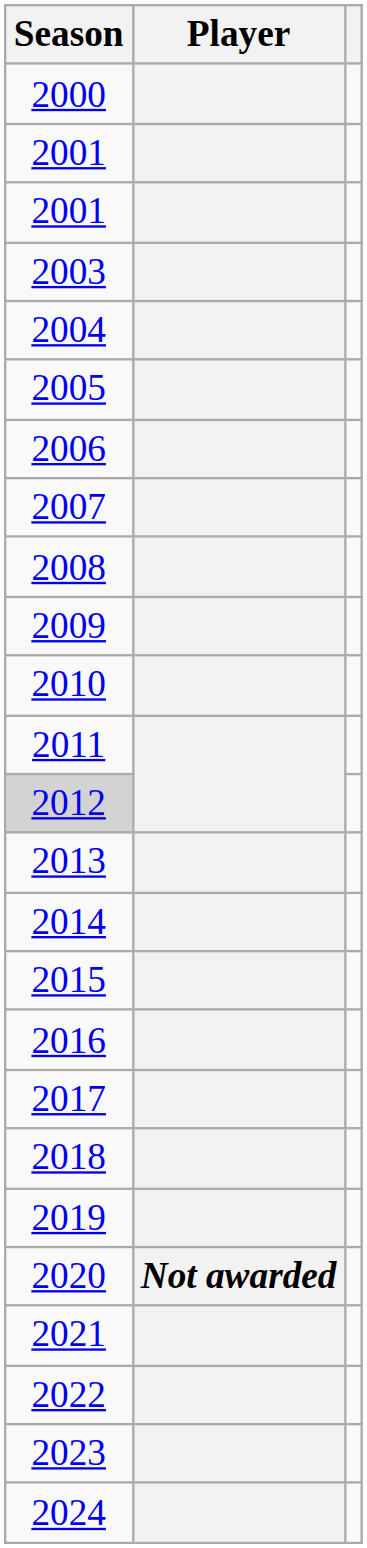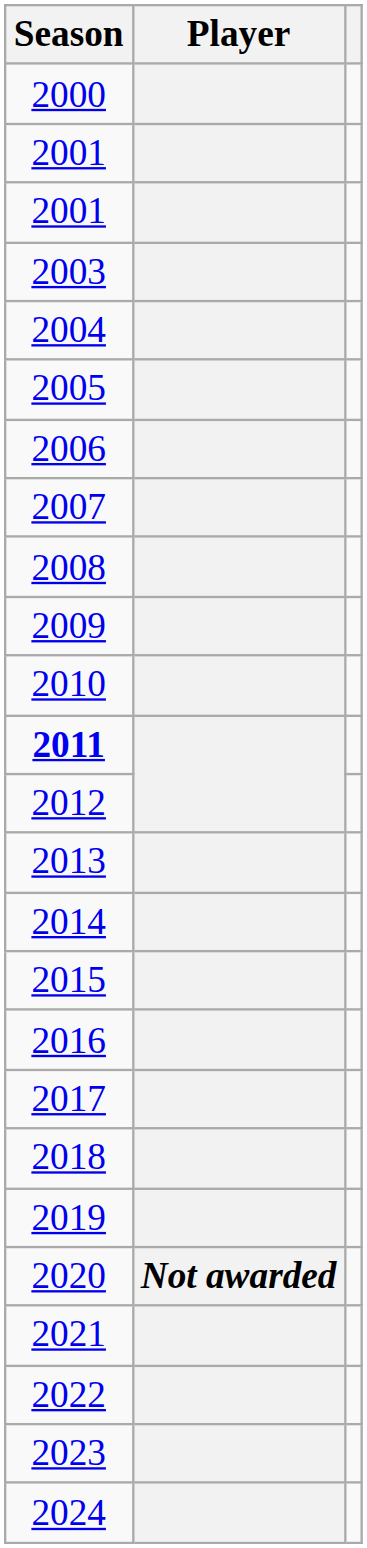(69, 743) normal -> (69, 743) bold
(69, 802) lightgrey background -> (69, 802) no background
